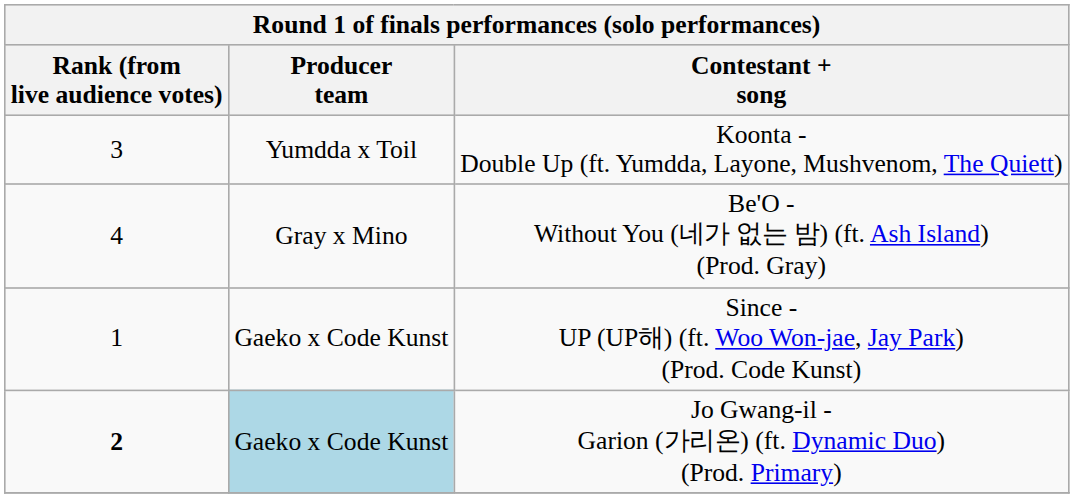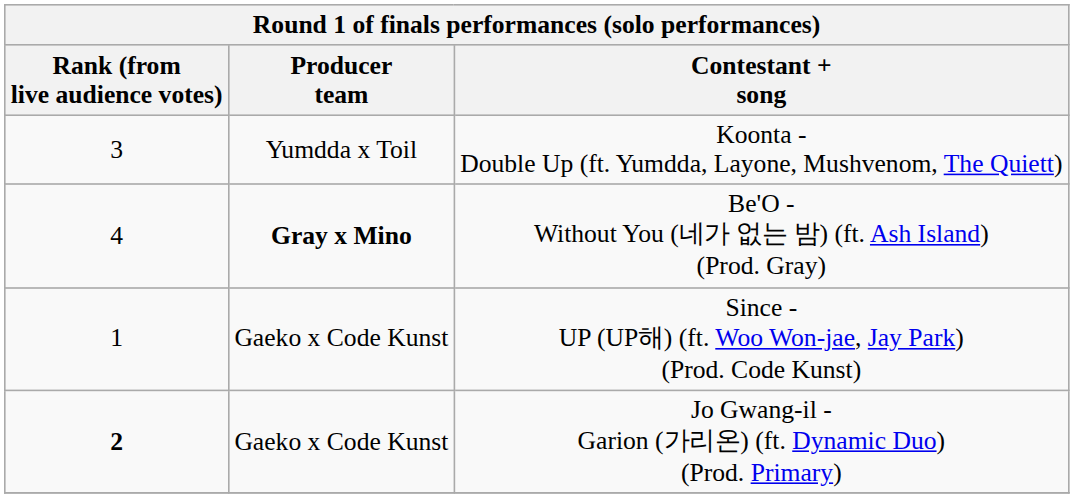(341, 235) normal -> (341, 235) bold
(341, 441) lightblue background -> (341, 441) no background
